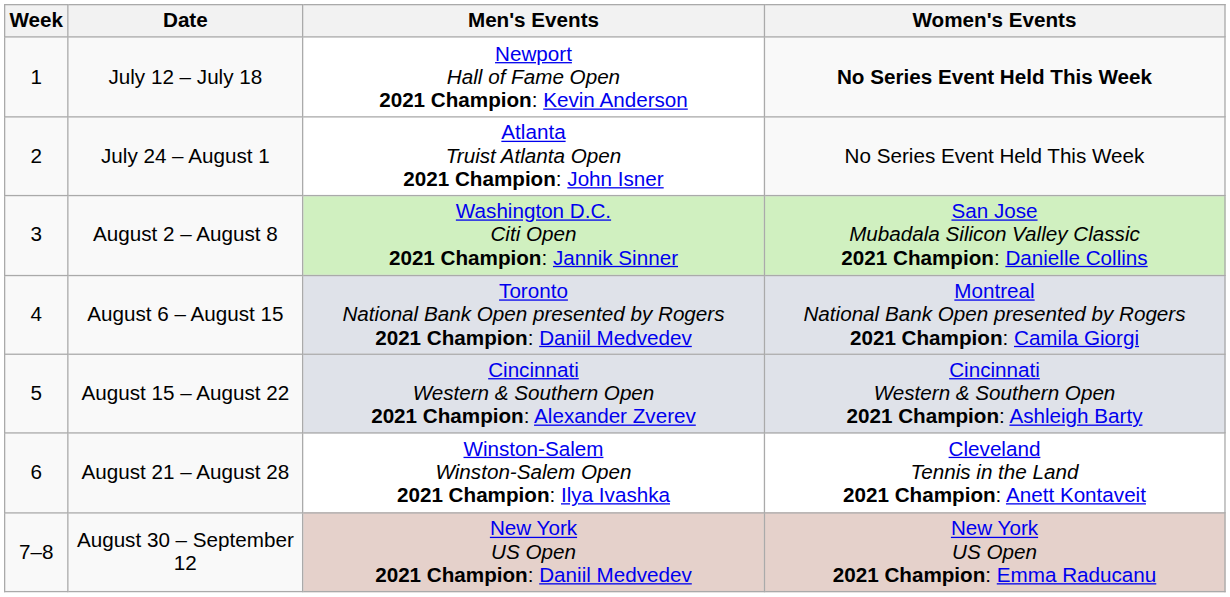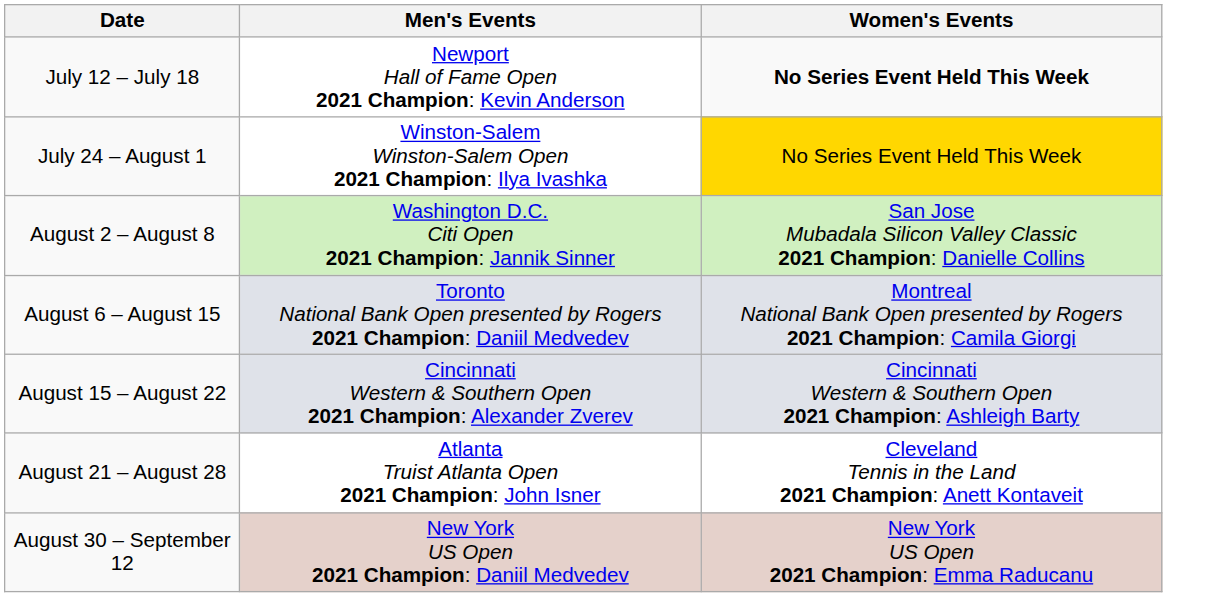- column: (36, 20)
(533, 155) Atlanta Truist Atlanta Open 2021 Champion: John Isner -> (470, 155) Winston-Salem Winston-Salem Open 2021 Champion: Ilya Ivashka
(994, 155) no background -> (931, 155) gold background
(533, 472) Winston-Salem Winston-Salem Open 2021 Champion: Ilya Ivashka -> (470, 472) Atlanta Truist Atlanta Open 2021 Champion: John Isner
